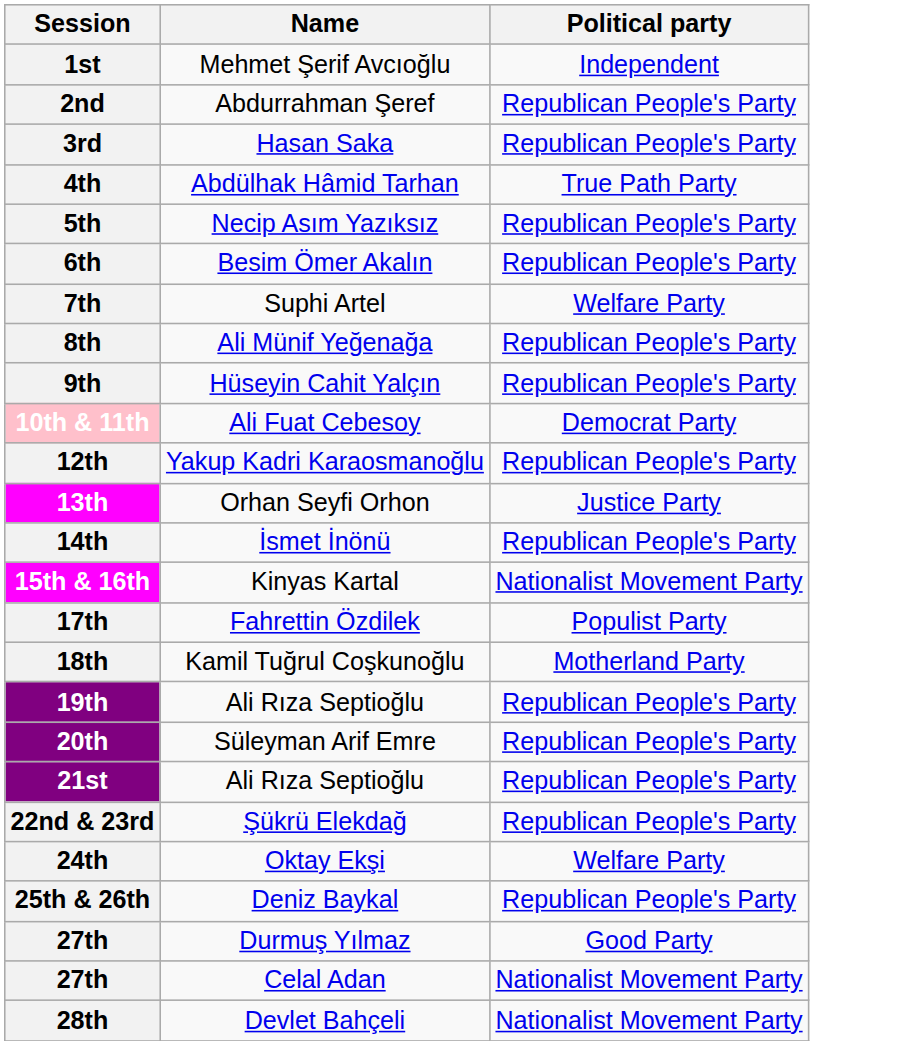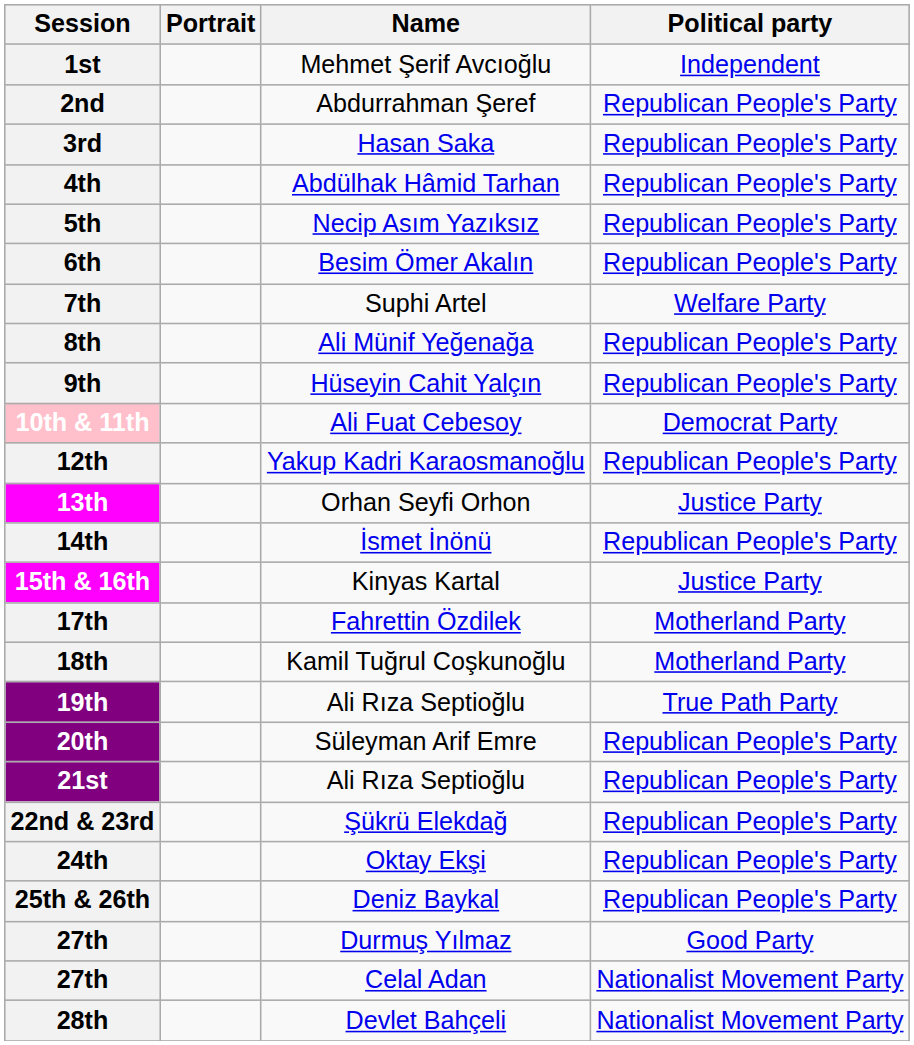+ column: (211, 24)
(649, 183) True Path Party -> (750, 183) Republican People's Party
(649, 582) Nationalist Movement Party -> (750, 582) Justice Party
(649, 622) Populist Party -> (750, 622) Motherland Party
(649, 701) Republican People's Party -> (750, 701) True Path Party
(649, 861) Welfare Party -> (750, 861) Republican People's Party
